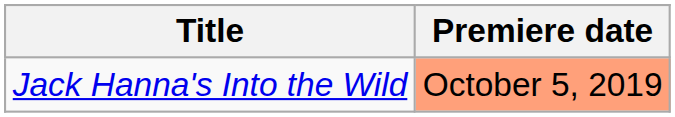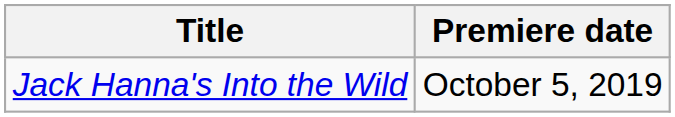(543, 84) lightsalmon background -> (543, 84) no background
